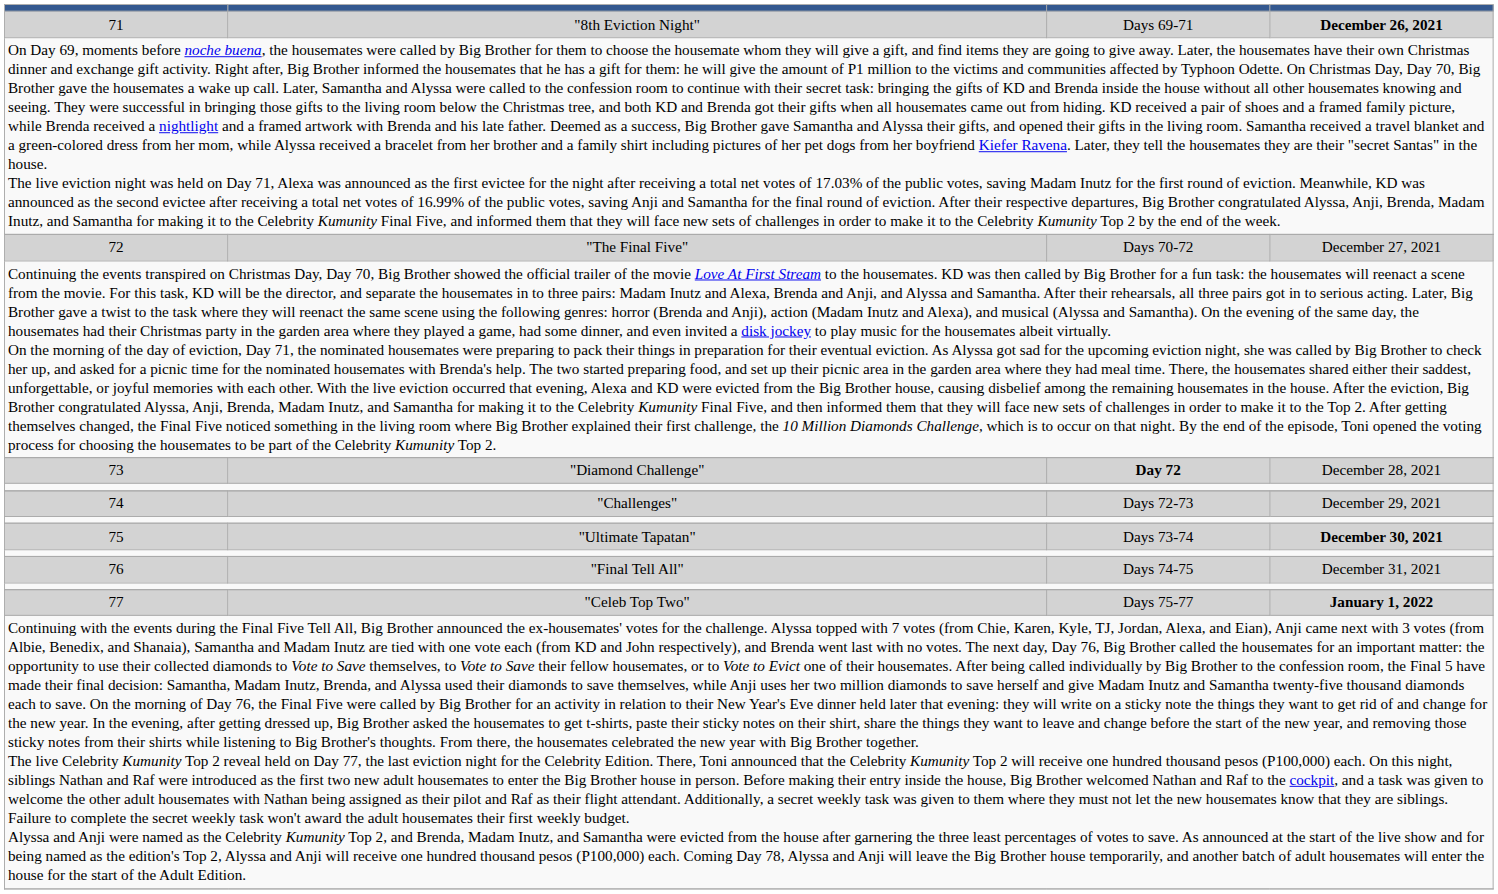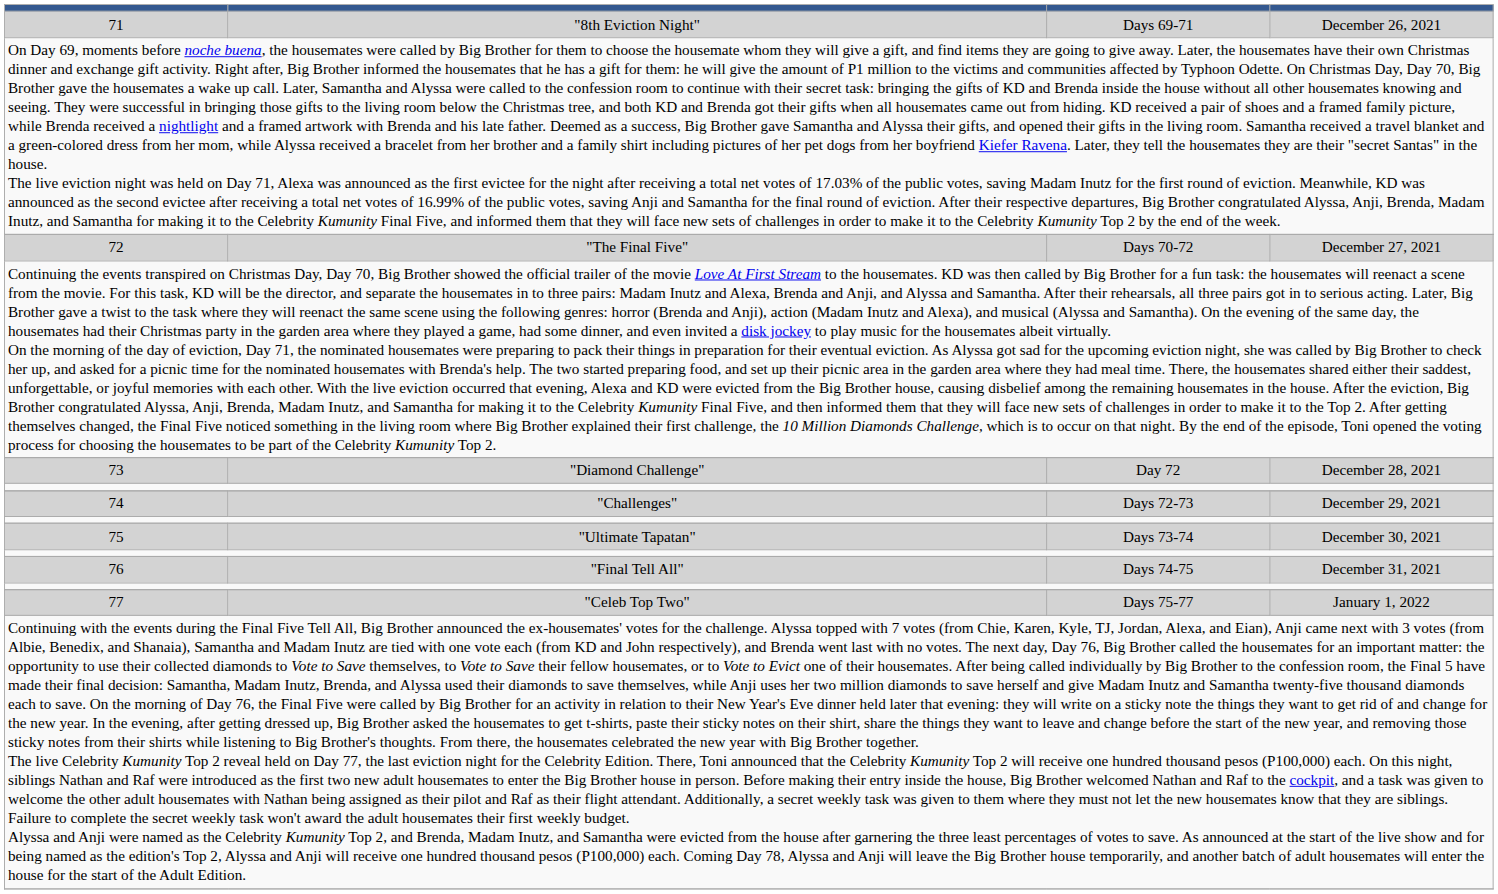(1381, 24) bold -> (1381, 24) normal
(1158, 470) bold -> (1158, 470) normal
(1381, 536) bold -> (1381, 536) normal
(1381, 602) bold -> (1381, 602) normal
